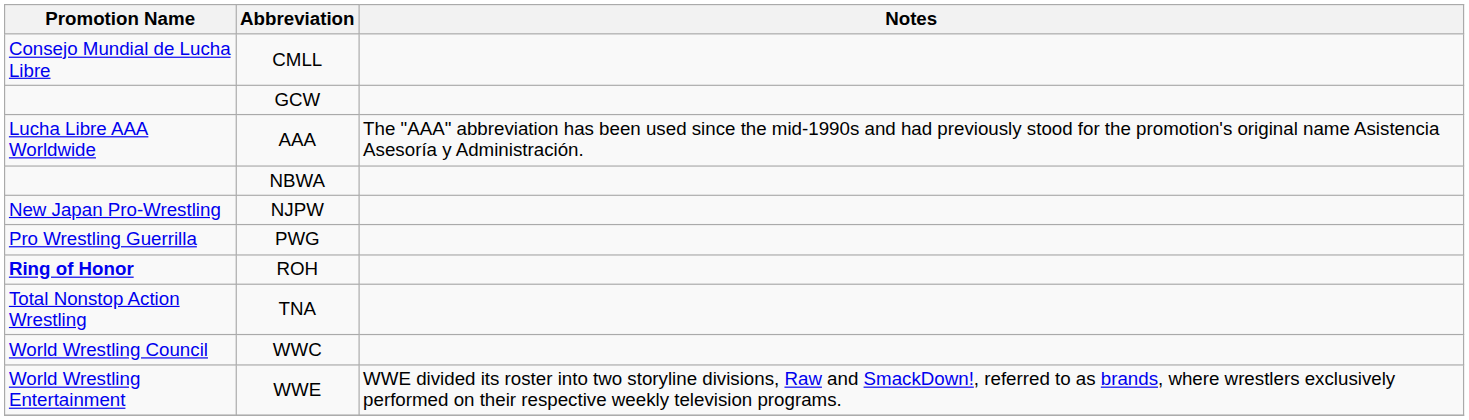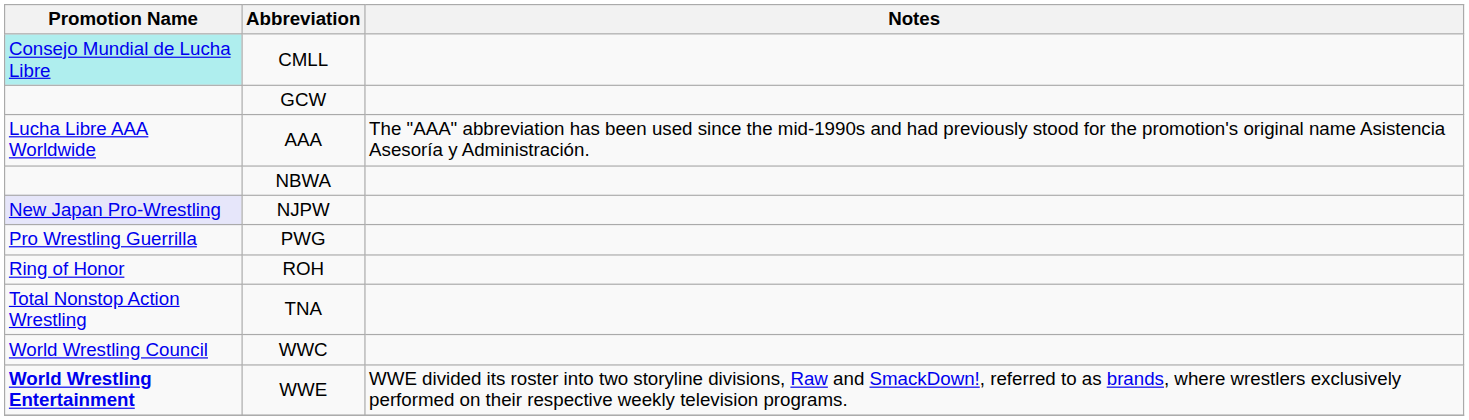(120, 59) no background -> (120, 59) paleturquoise background
(115, 209) no background -> (115, 209) lavender background
(71, 269) bold -> (67, 269) normal
(75, 389) normal -> (80, 389) bold
